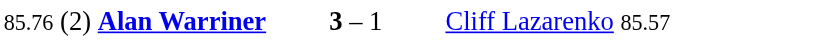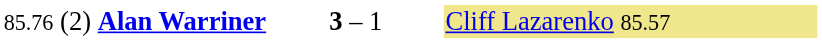(558, 21) no background -> (558, 21) khaki background
